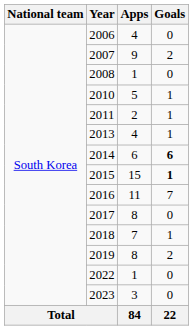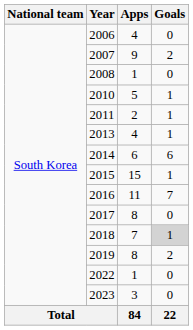(170, 154) bold -> (170, 154) normal
(170, 174) bold -> (170, 174) normal
(170, 235) no background -> (170, 235) lightgrey background
